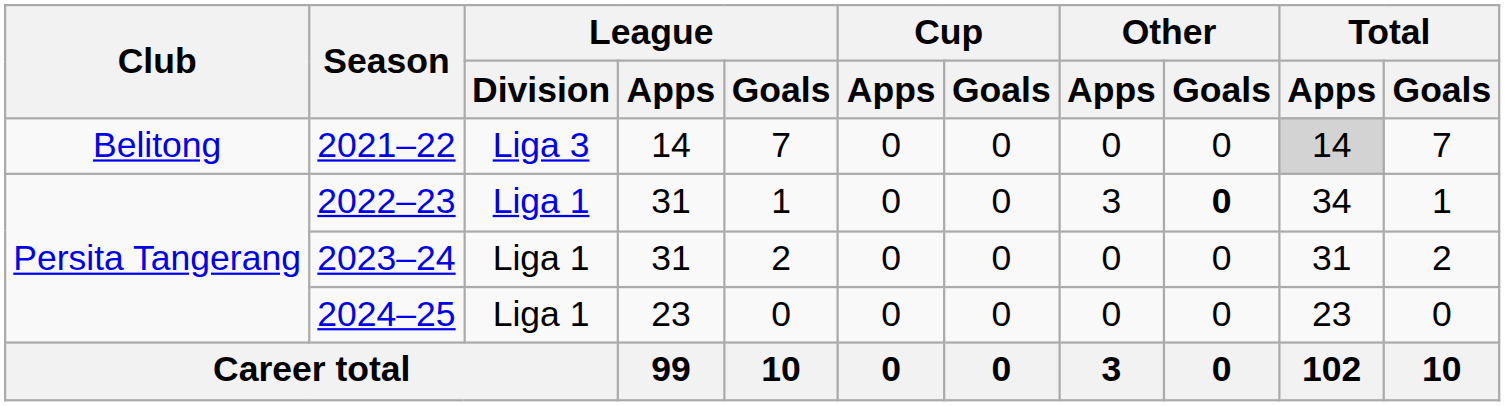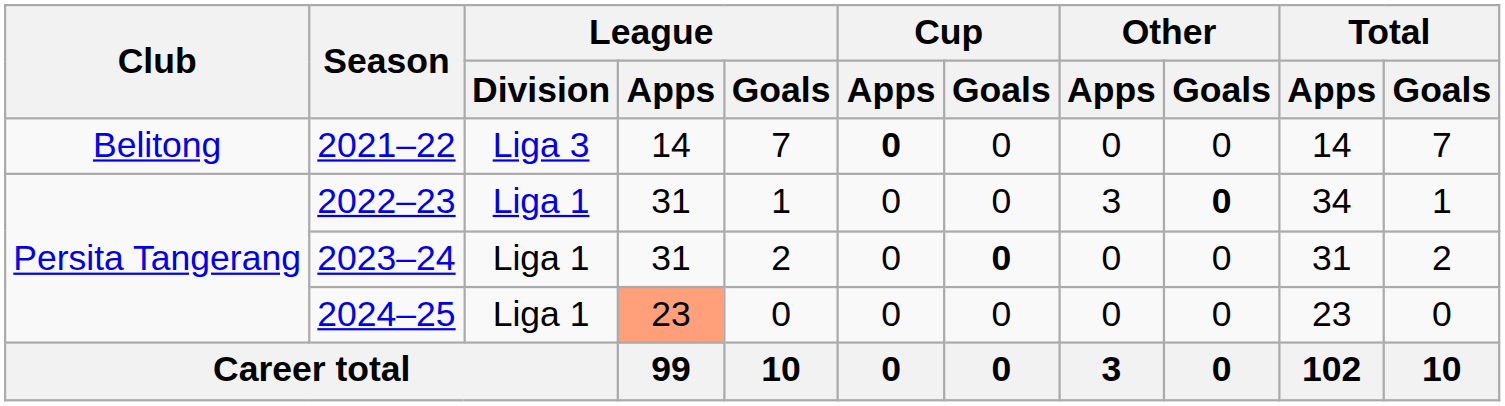(891, 145) normal -> (891, 145) bold
(1332, 145) lightgrey background -> (1332, 145) no background
(1001, 257) normal -> (1001, 257) bold
(671, 314) no background -> (671, 314) lightsalmon background
